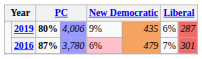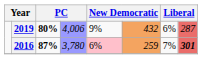(151, 29) 435 -> (151, 29) 432
(151, 45) 479 -> (151, 45) 259
(188, 45) normal -> (188, 45) bold
